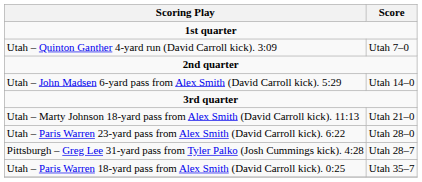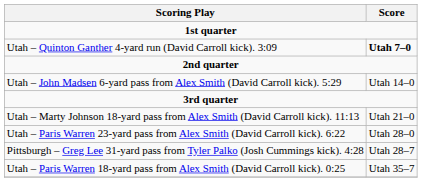(389, 47) normal -> (390, 47) bold
